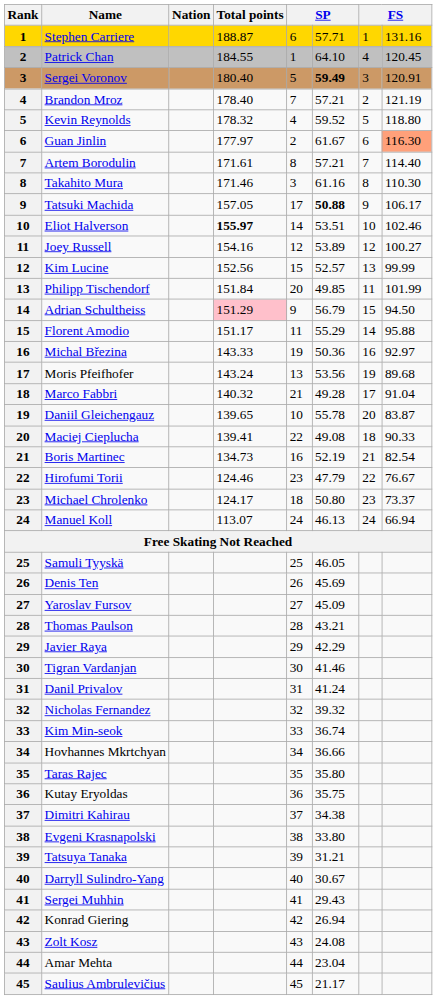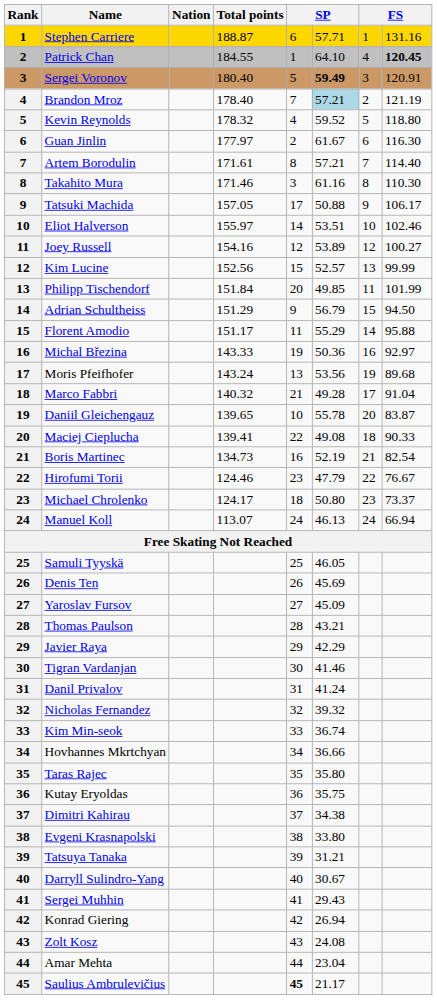(403, 57) normal -> (403, 57) bold
(330, 99) no background -> (330, 99) lightblue background
(403, 141) lightsalmon background -> (403, 141) no background
(330, 204) bold -> (330, 204) normal
(235, 225) bold -> (235, 225) normal
(235, 309) pink background -> (235, 309) no background
(296, 983) normal -> (296, 983) bold
